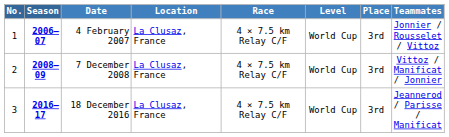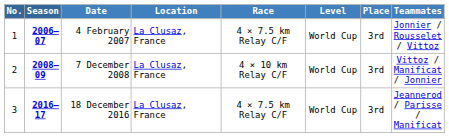(263, 71) 4 × 7.5 km Relay C/F -> (263, 71) 4 × 10 km Relay C/F
